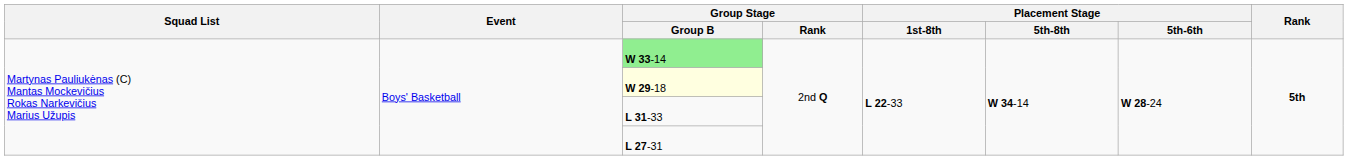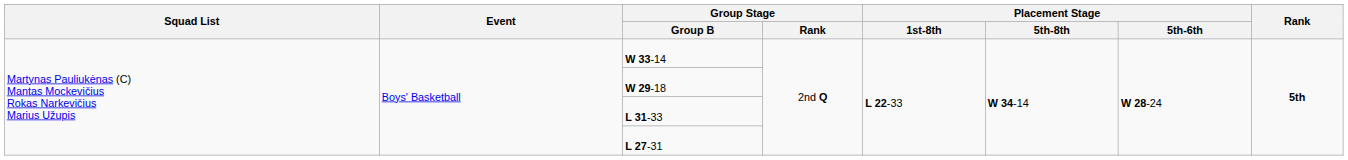(646, 59) lightgreen background -> (646, 59) no background
(646, 88) lightyellow background -> (646, 88) no background
